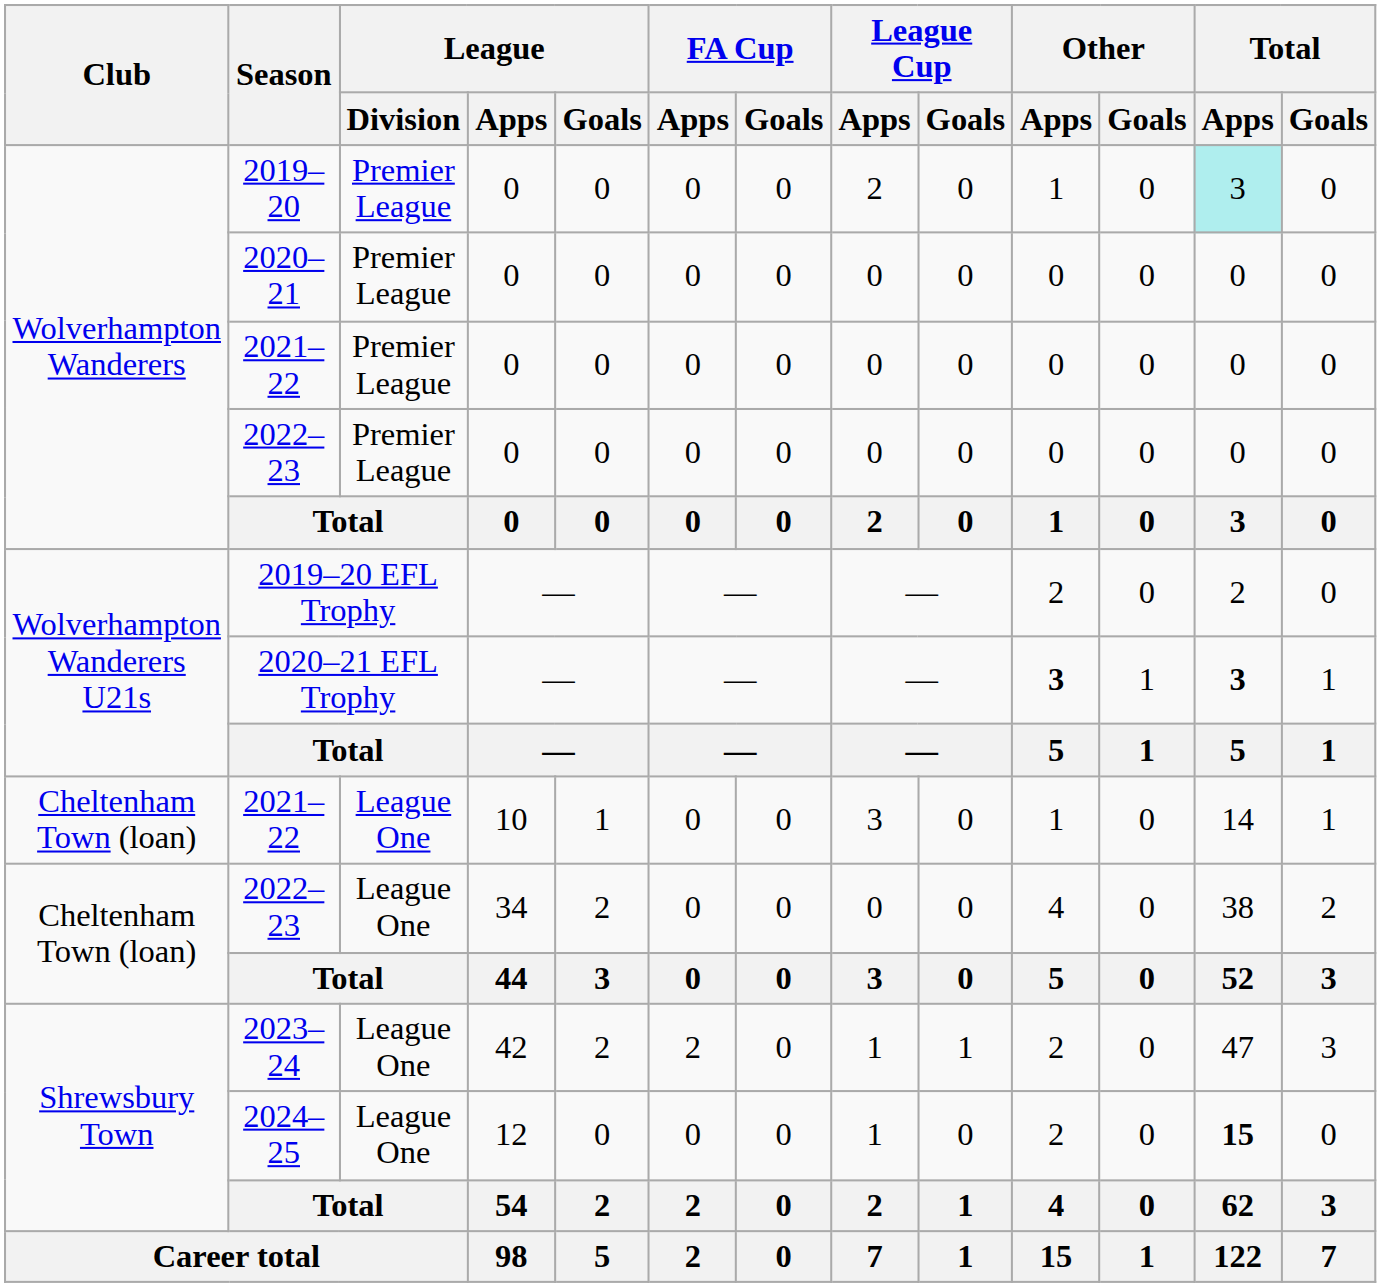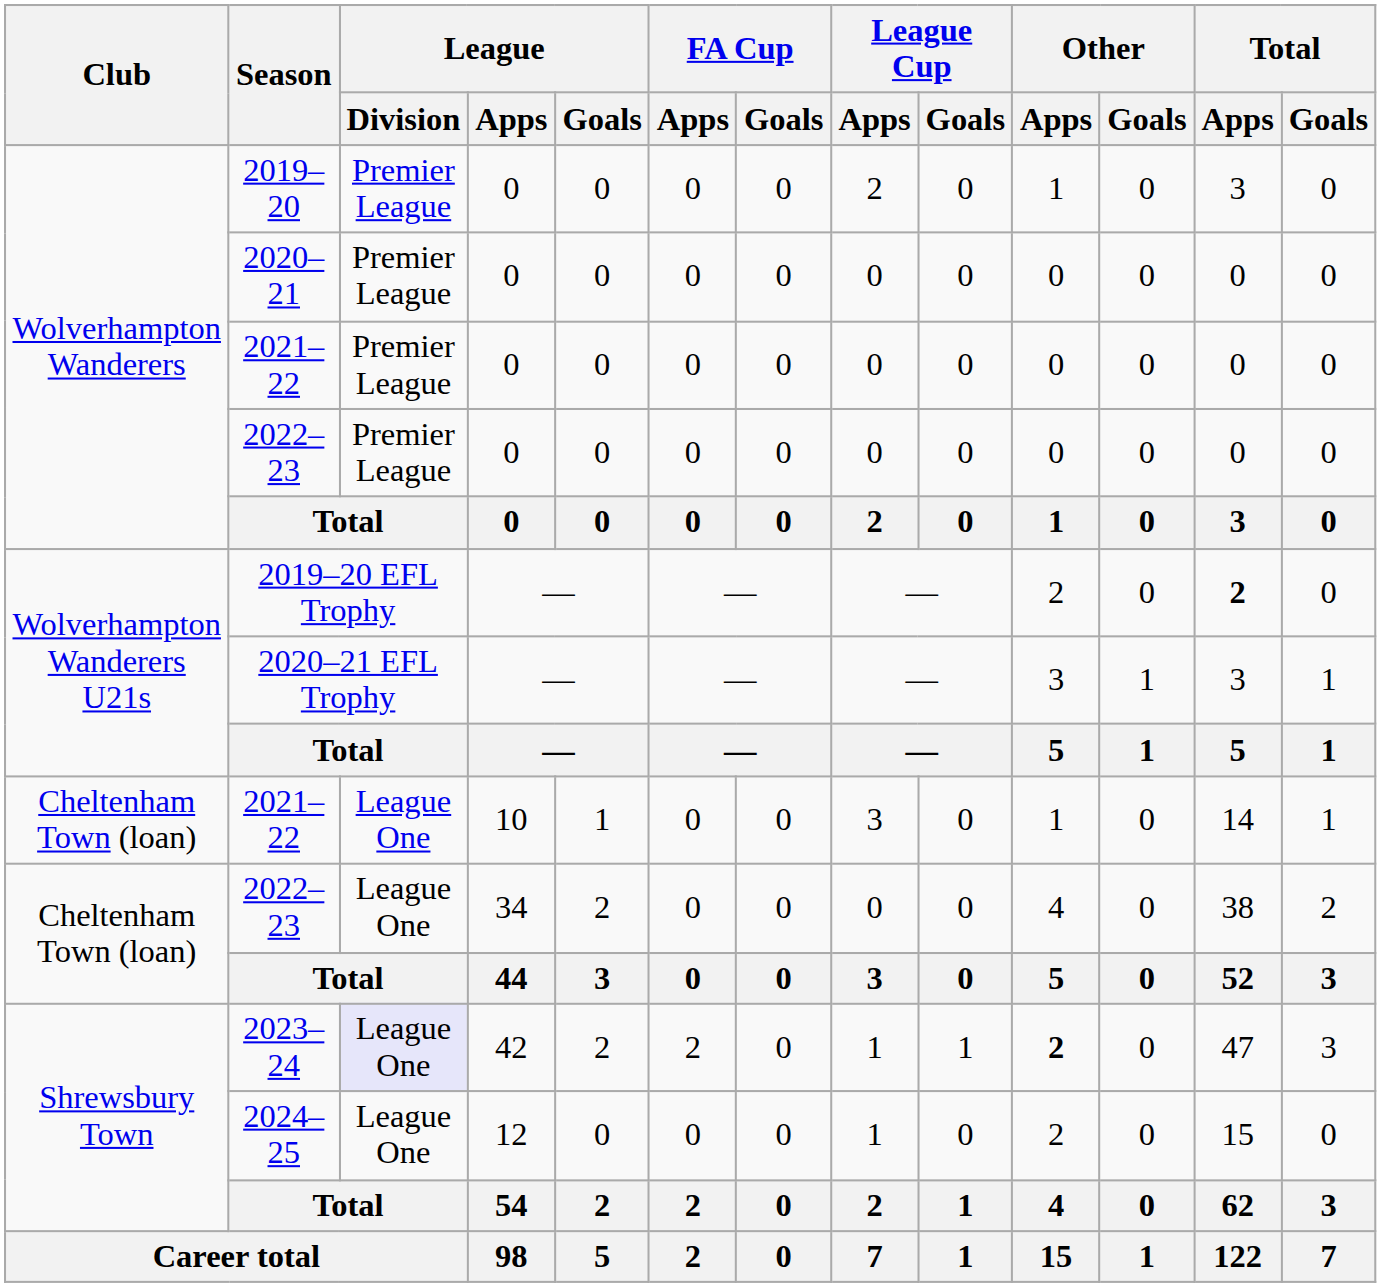(1238, 188) paleturquoise background -> (1238, 188) no background
(1238, 591) normal -> (1238, 591) bold
(1056, 679) bold -> (1056, 679) normal
(1238, 679) bold -> (1238, 679) normal
(403, 1047) no background -> (403, 1047) lavender background
(1056, 1047) normal -> (1056, 1047) bold
(1238, 1135) bold -> (1238, 1135) normal
